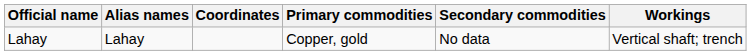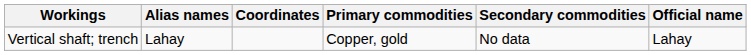columns swapped: (53, 15) <-> (678, 15)
